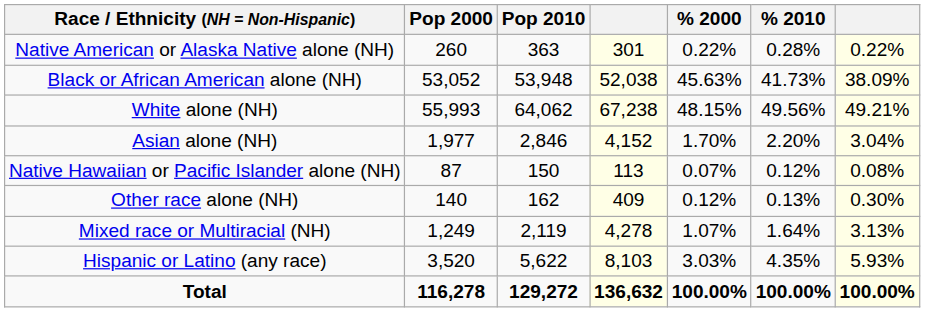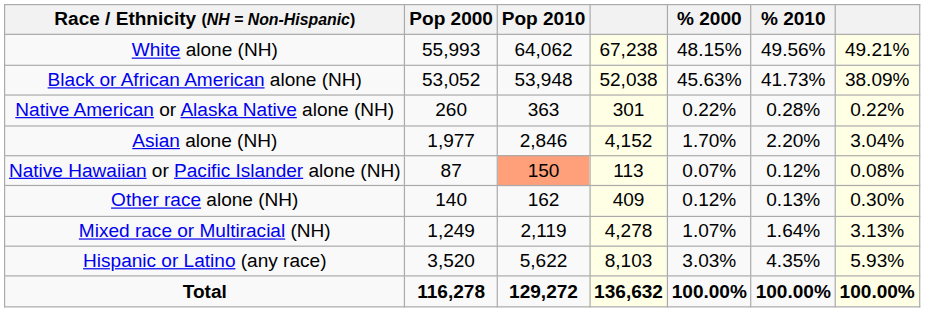rows swapped: (205, 110) <-> (205, 49)
(544, 170) no background -> (544, 170) lightsalmon background
